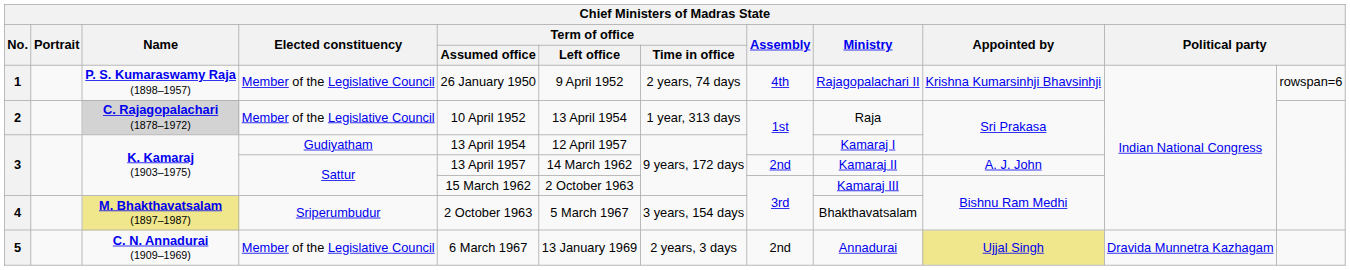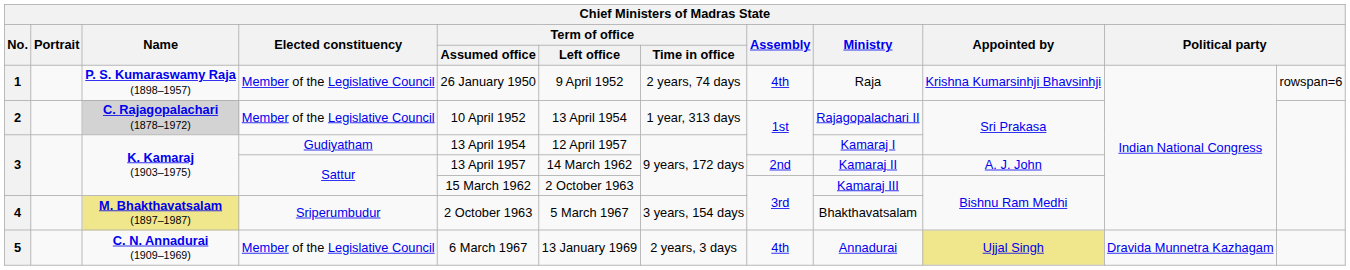(868, 82) Rajagopalachari II -> (868, 82) Raja
(868, 117) Raja -> (868, 117) Rajagopalachari II
(780, 247) 2nd -> (780, 247) 4th
